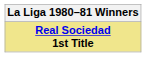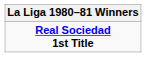(73, 36) khaki background -> (73, 36) no background
